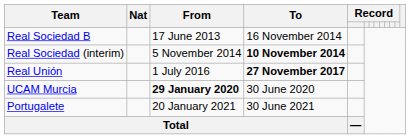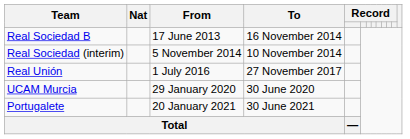(296, 54) bold -> (294, 54) normal
(296, 71) bold -> (294, 71) normal
(196, 89) bold -> (194, 89) normal
